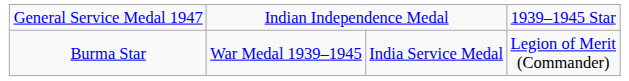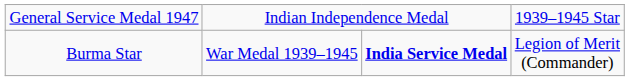(436, 52) normal -> (436, 52) bold
